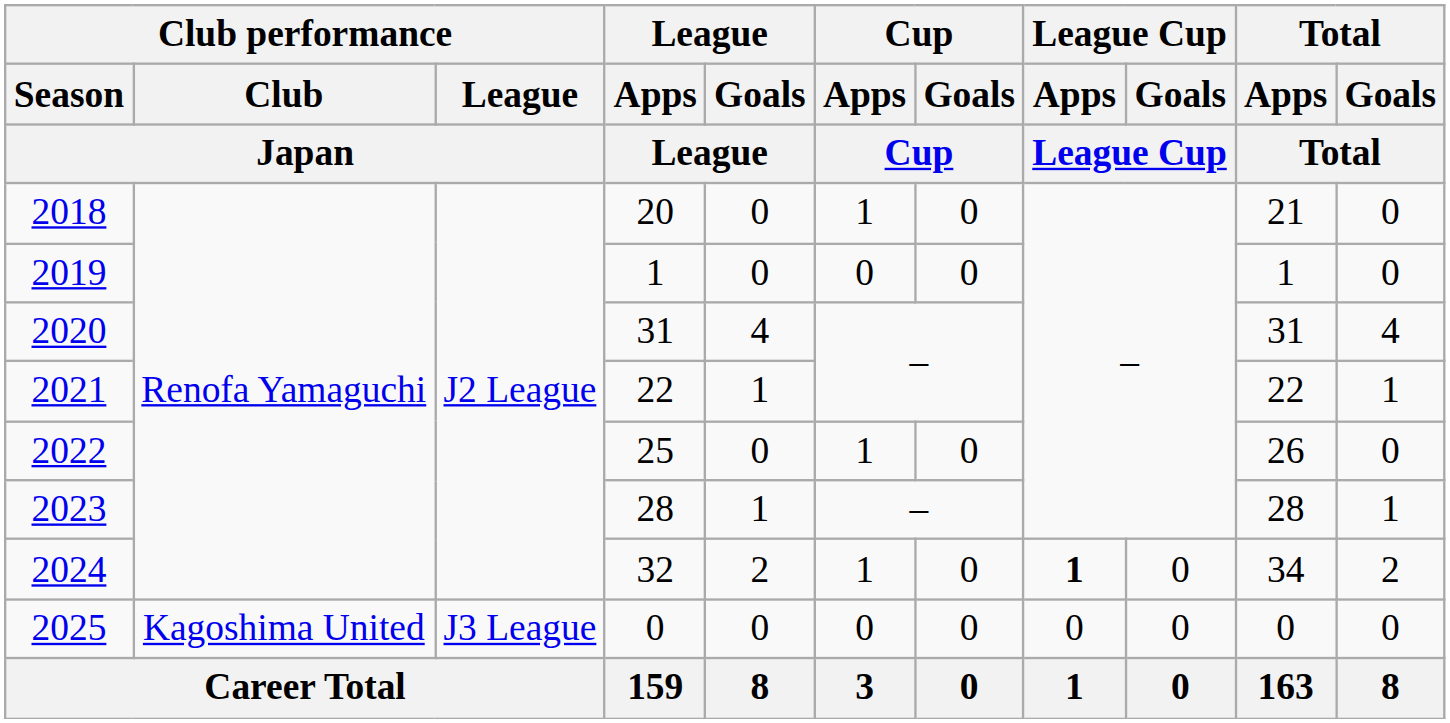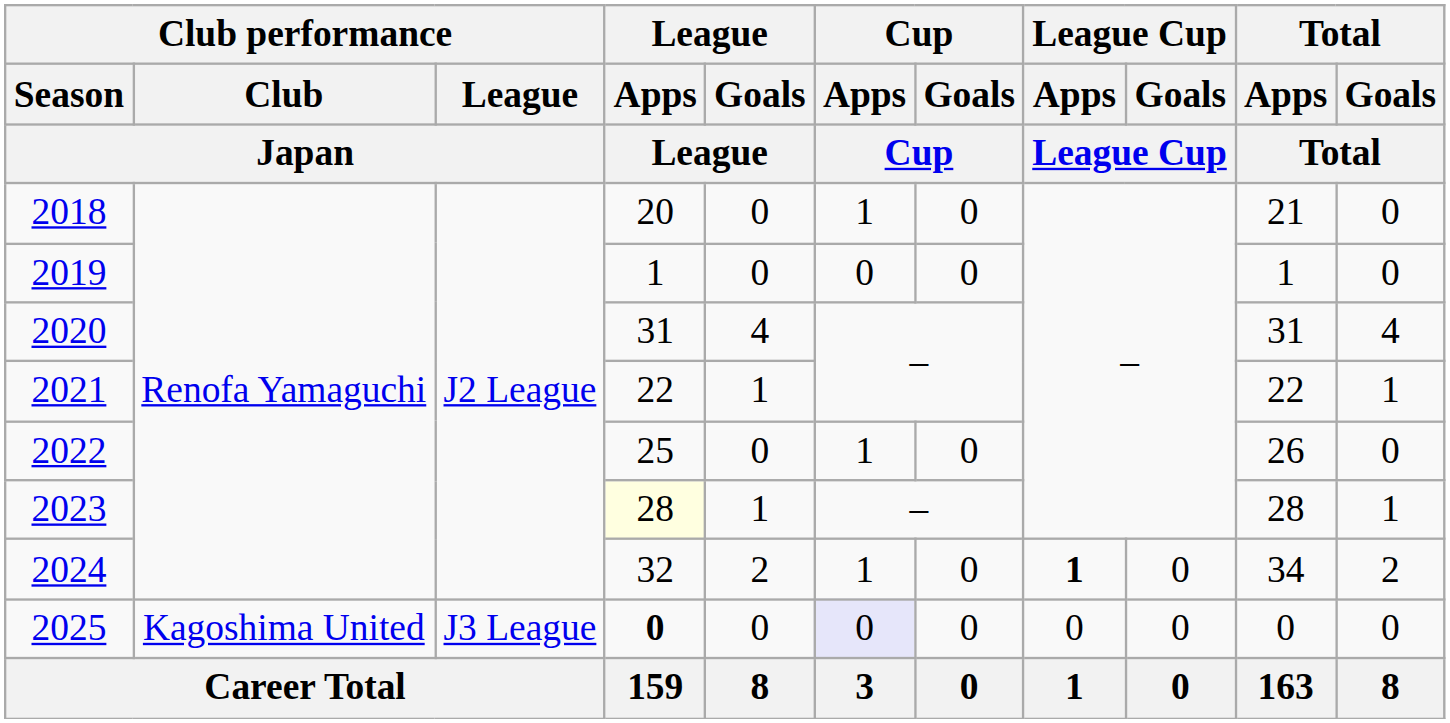(655, 509) no background -> (655, 509) lightyellow background
(655, 627) normal -> (655, 627) bold
(865, 627) no background -> (865, 627) lavender background
